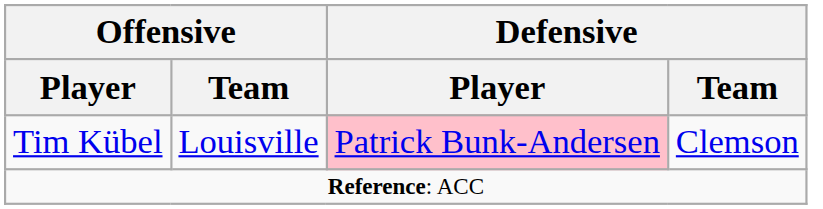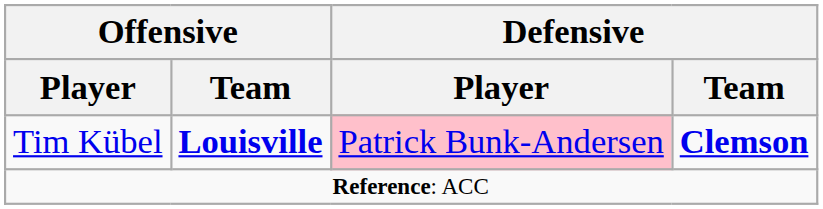(249, 141) normal -> (250, 141) bold
(737, 141) normal -> (744, 141) bold
